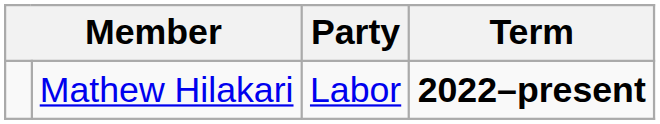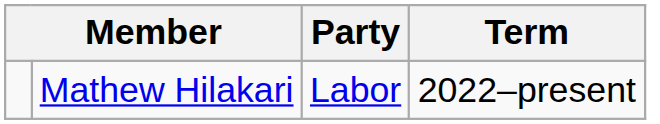(532, 89) bold -> (527, 89) normal
